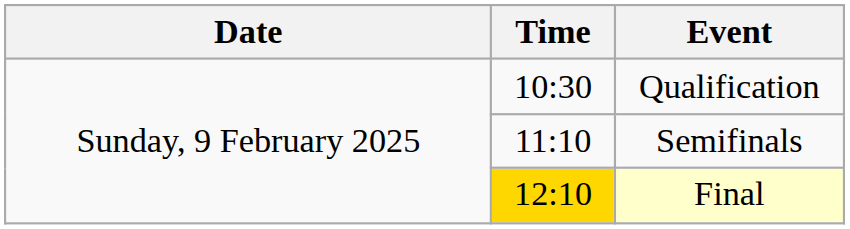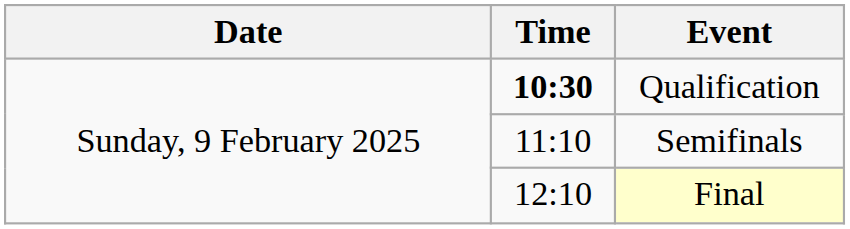(553, 85) normal -> (553, 85) bold
(553, 194) gold background -> (553, 194) no background
